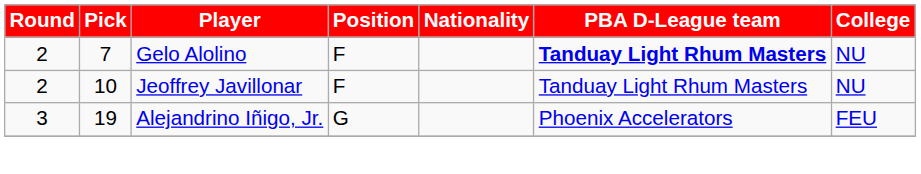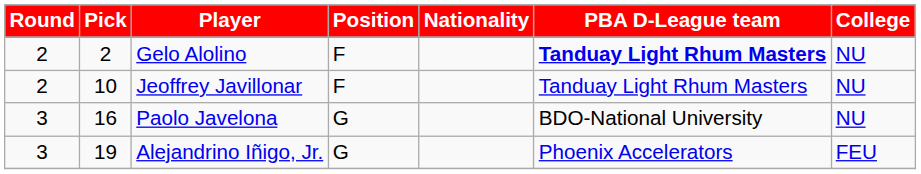(105, 53) 7 -> (105, 53) 2
+ row: (207, 119)
